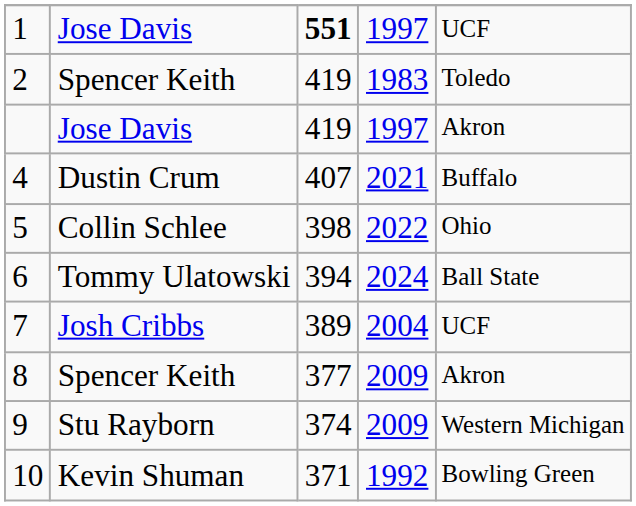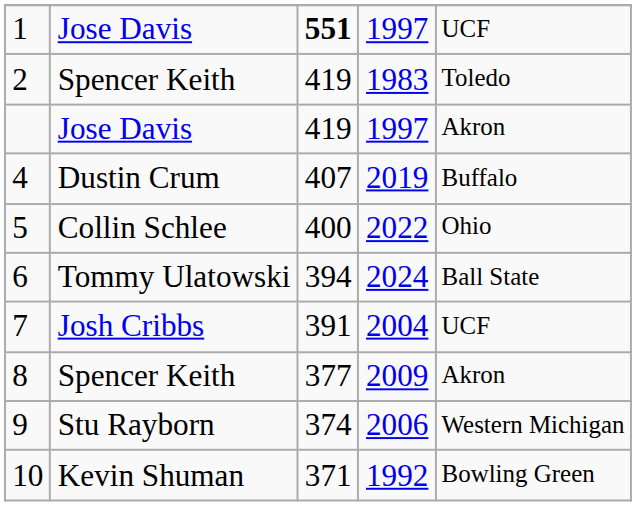(397, 177) 2021 -> (397, 177) 2019
(328, 227) 398 -> (328, 227) 400
(328, 326) 389 -> (328, 326) 391
(397, 425) 2009 -> (397, 425) 2006
